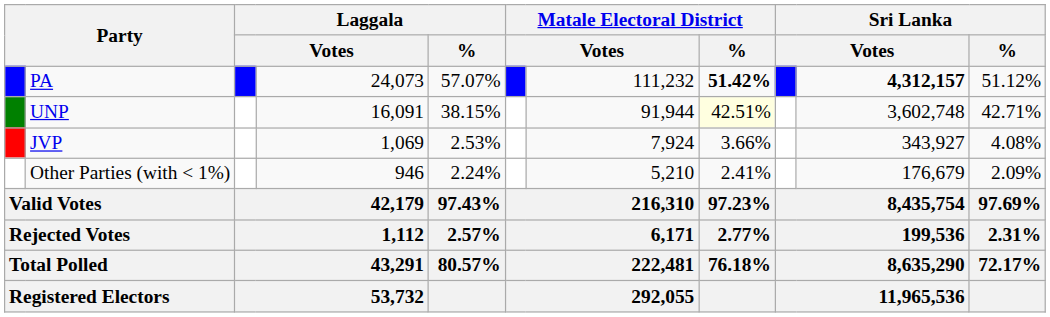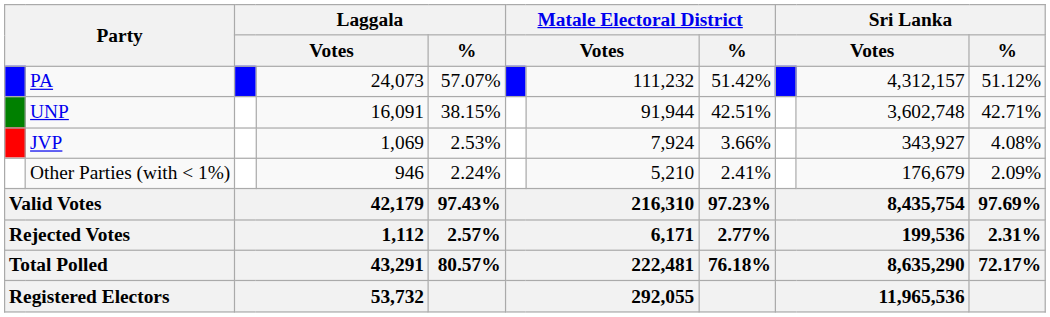(739, 81) bold -> (741, 81) normal
(926, 81) bold -> (926, 81) normal
(741, 111) lightyellow background -> (741, 111) no background
